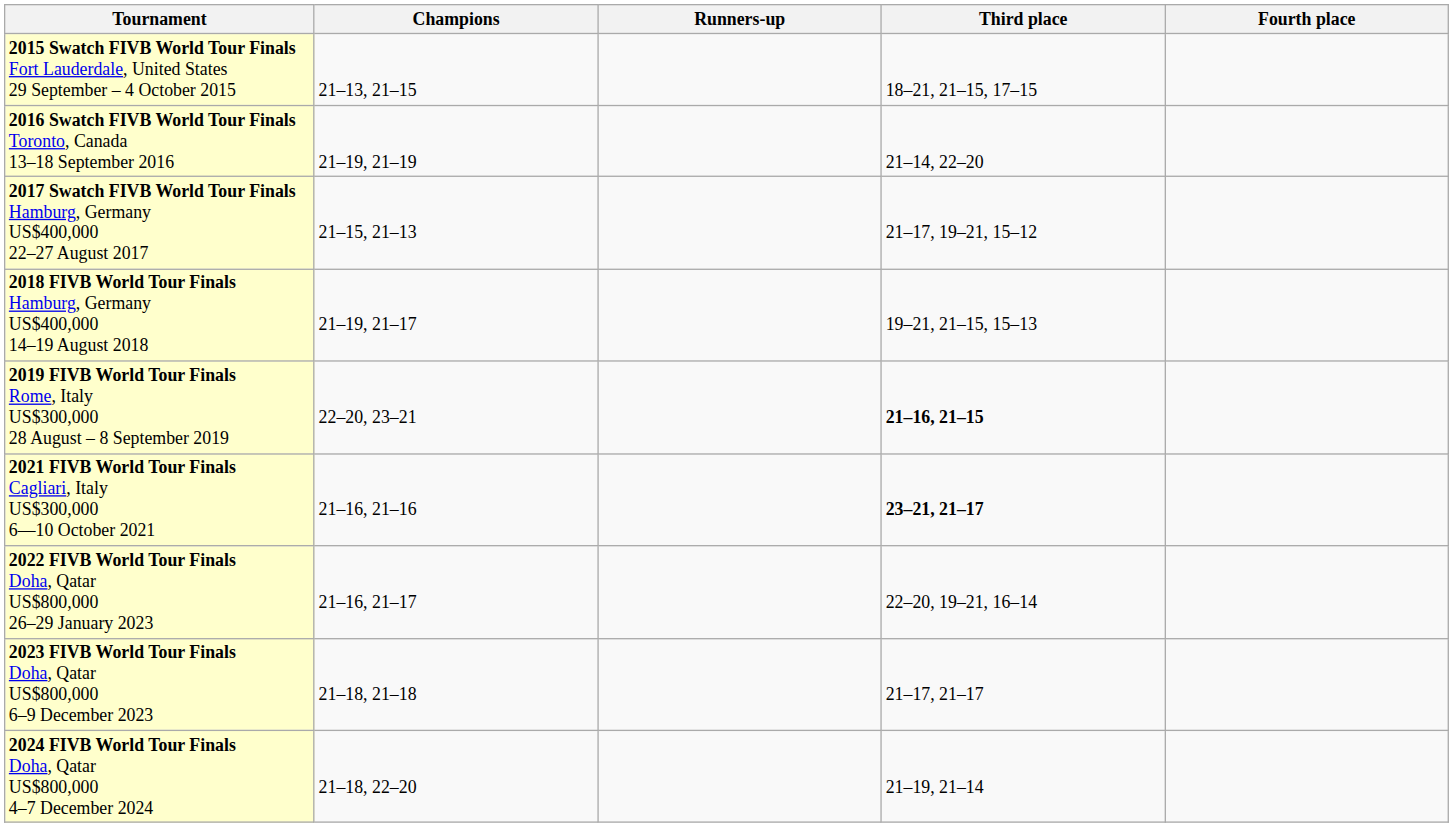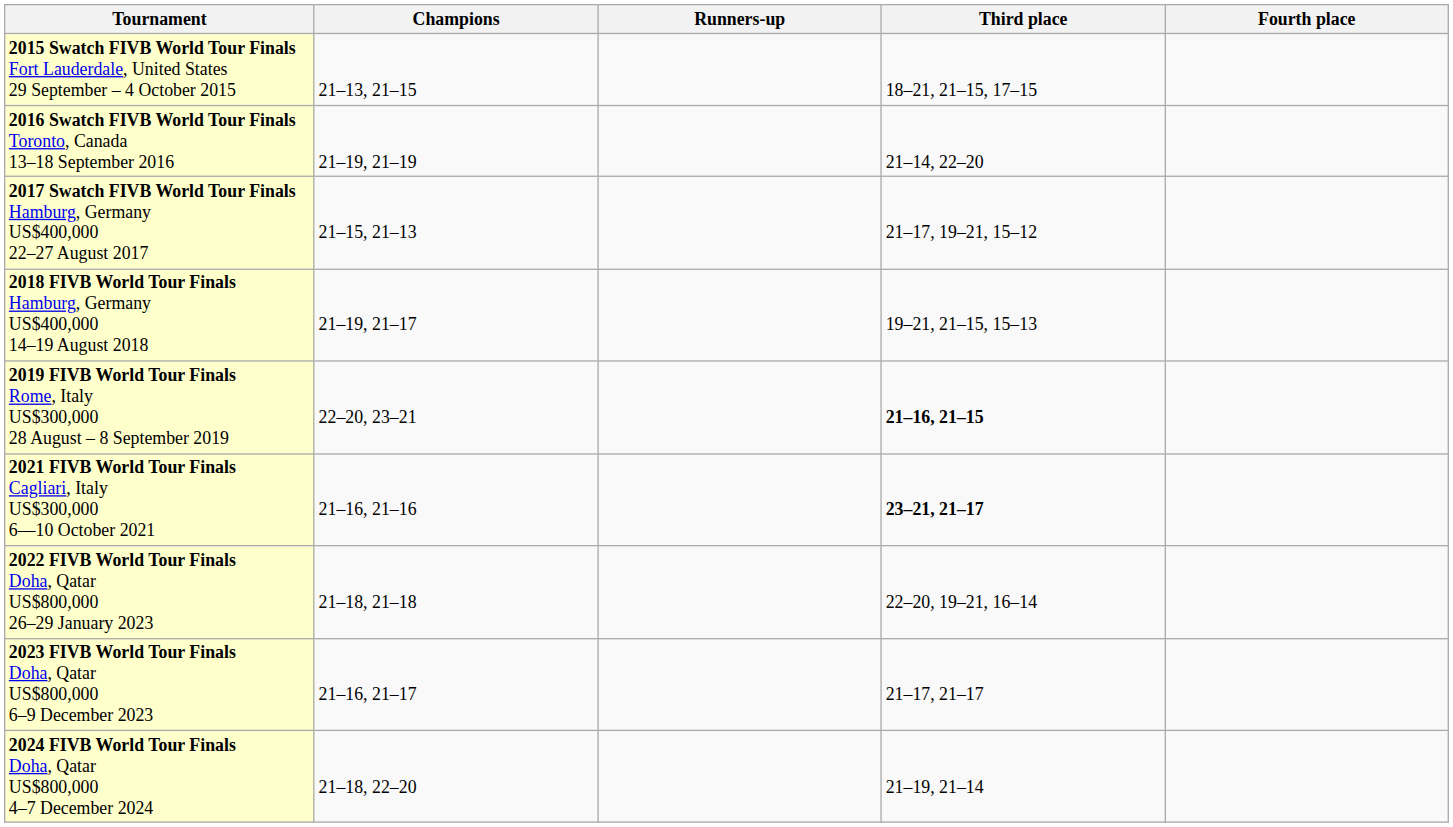(368, 601) 21–16, 21–17 -> (368, 601) 21–18, 21–18
(368, 694) 21–18, 21–18 -> (368, 694) 21–16, 21–17
